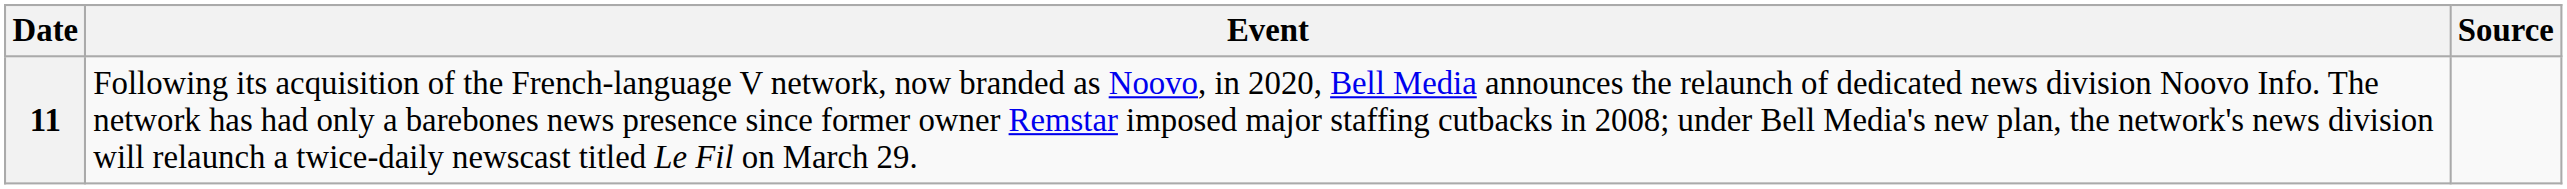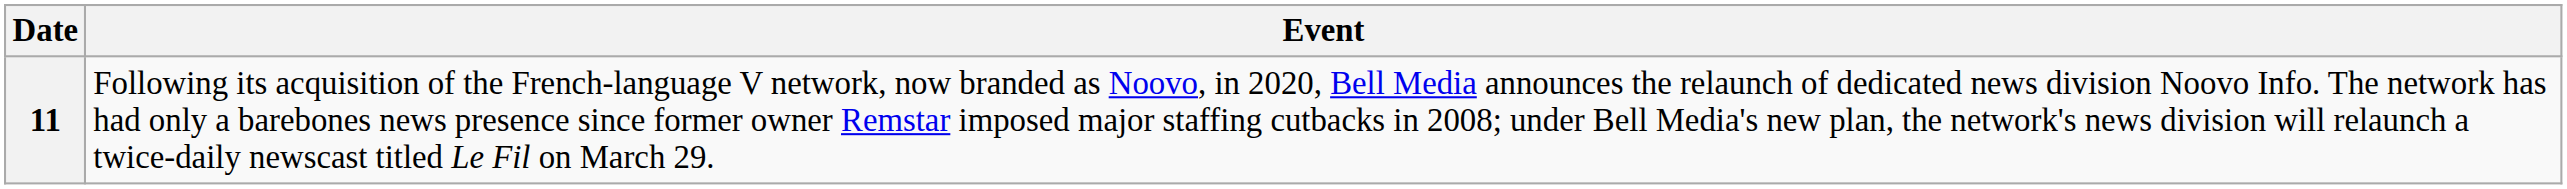- column: (2506, 30)
